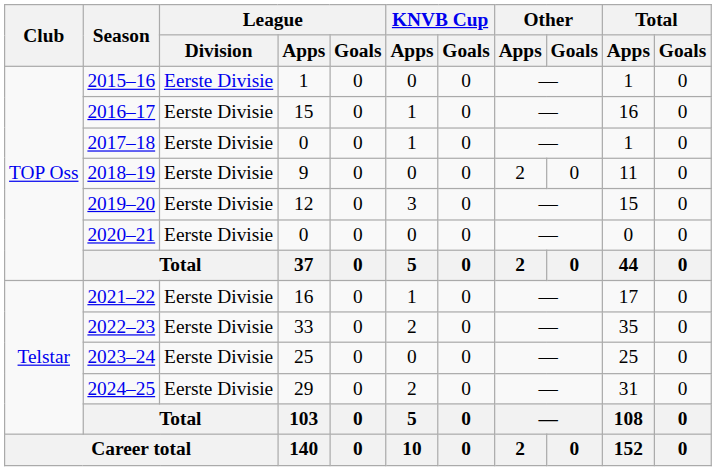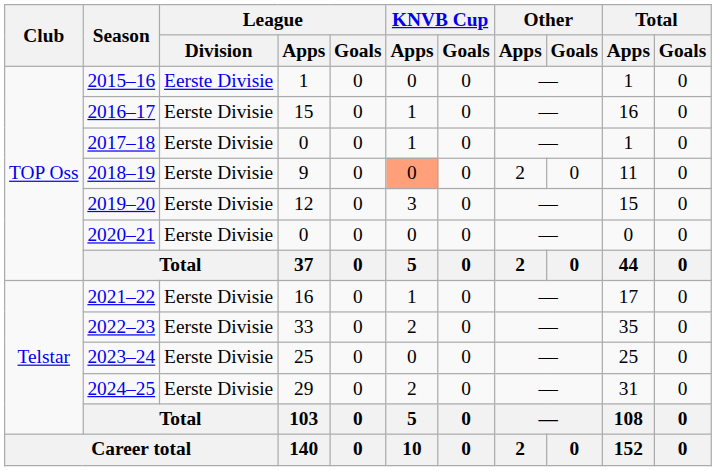(412, 173) no background -> (412, 173) lightsalmon background
